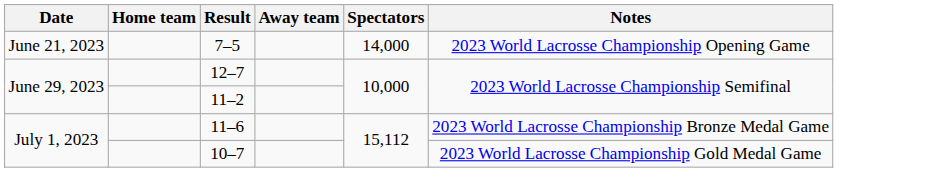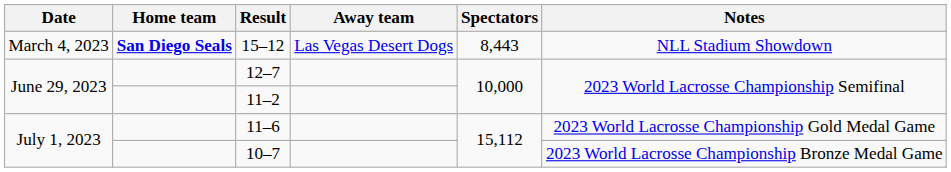+ row: (263, 45)
- row: (227, 45)
(631, 126) 2023 World Lacrosse Championship Bronze Medal Game -> (744, 126) 2023 World Lacrosse Championship Gold Medal Game
(631, 153) 2023 World Lacrosse Championship Gold Medal Game -> (744, 153) 2023 World Lacrosse Championship Bronze Medal Game
